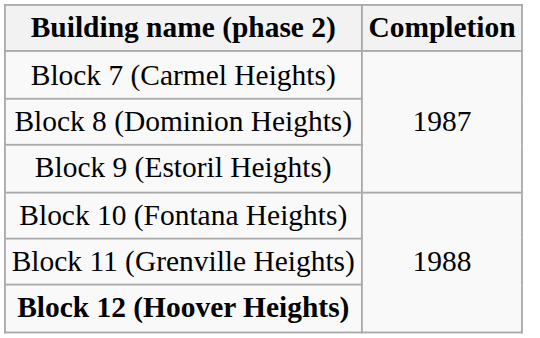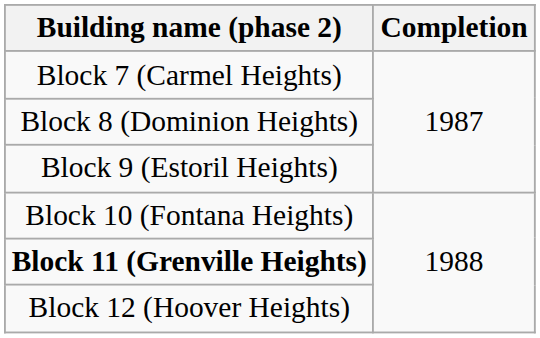(183, 261) normal -> (189, 261) bold
(183, 307) bold -> (189, 307) normal
